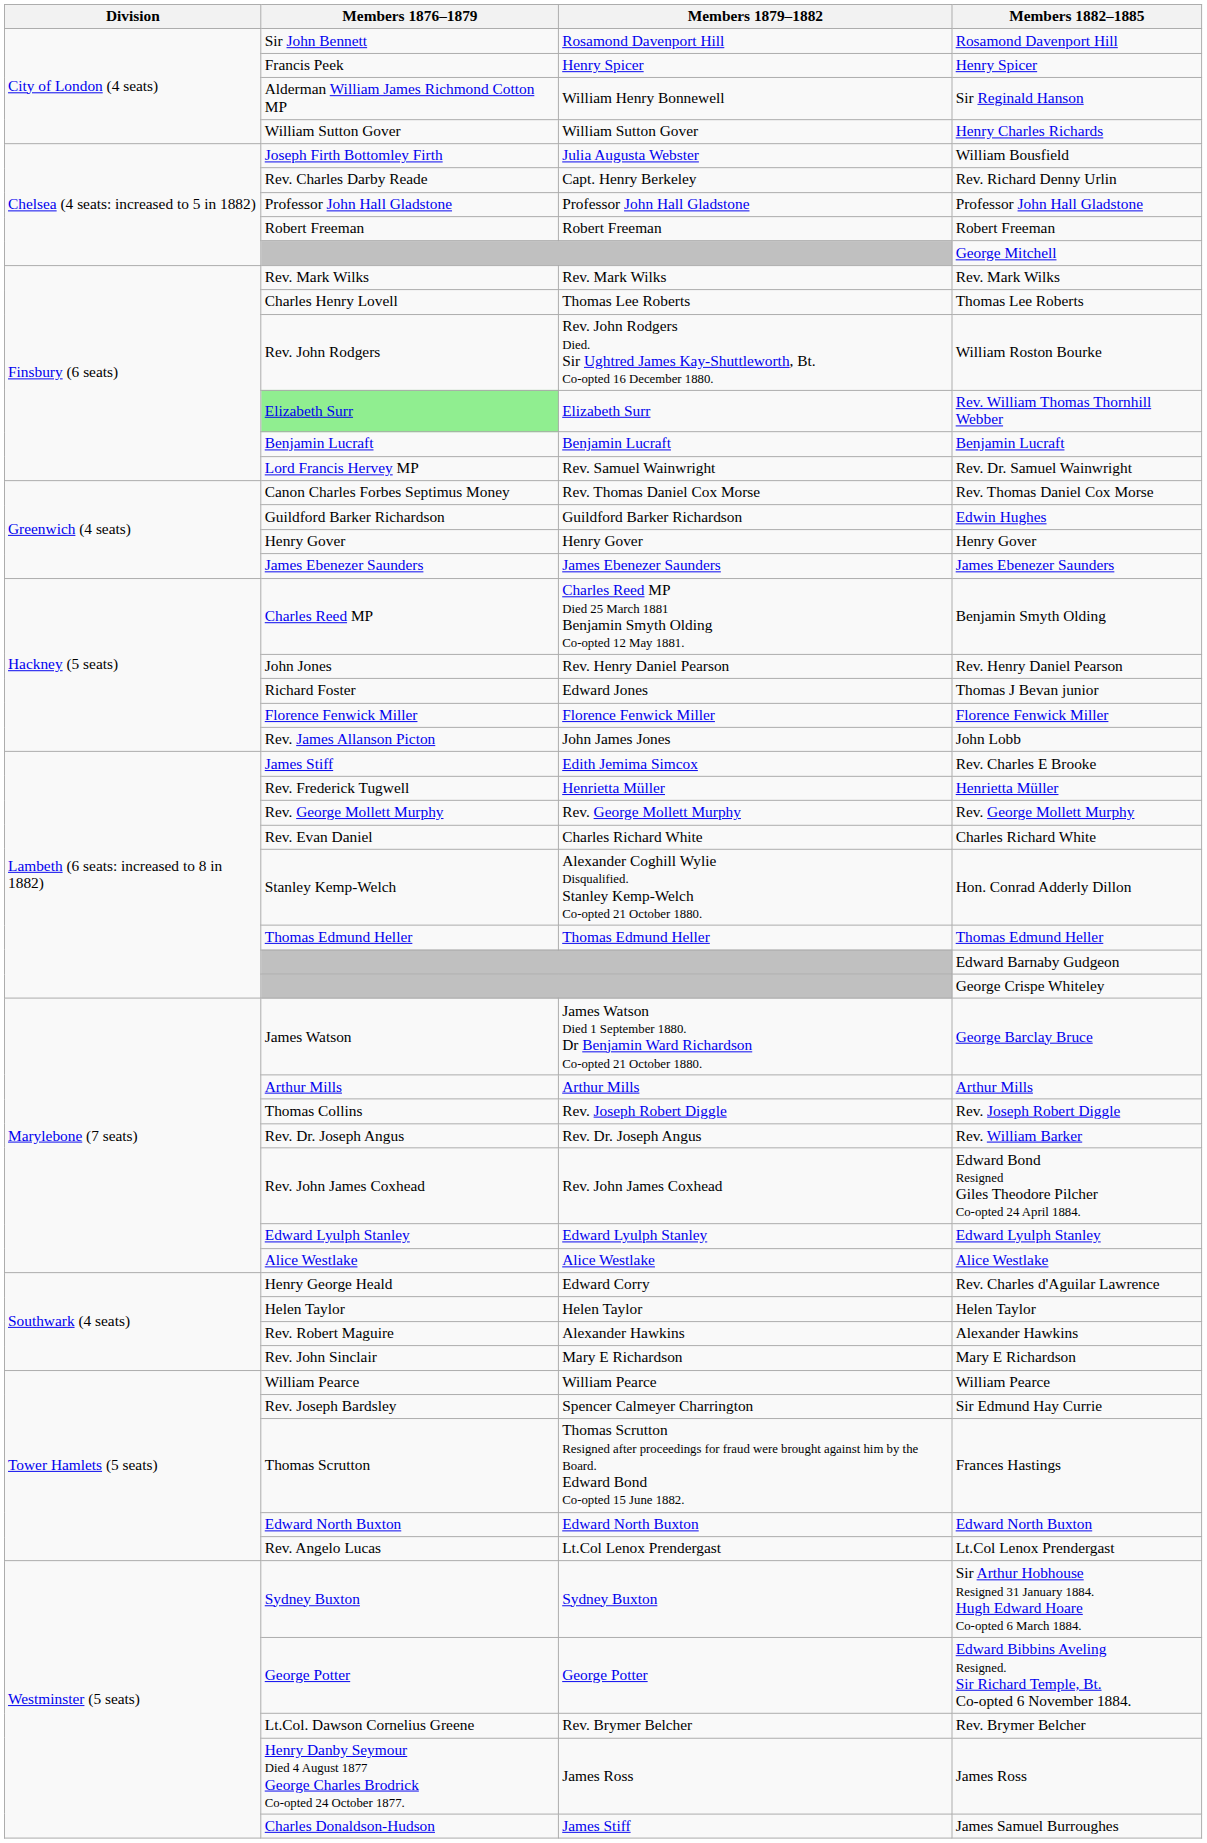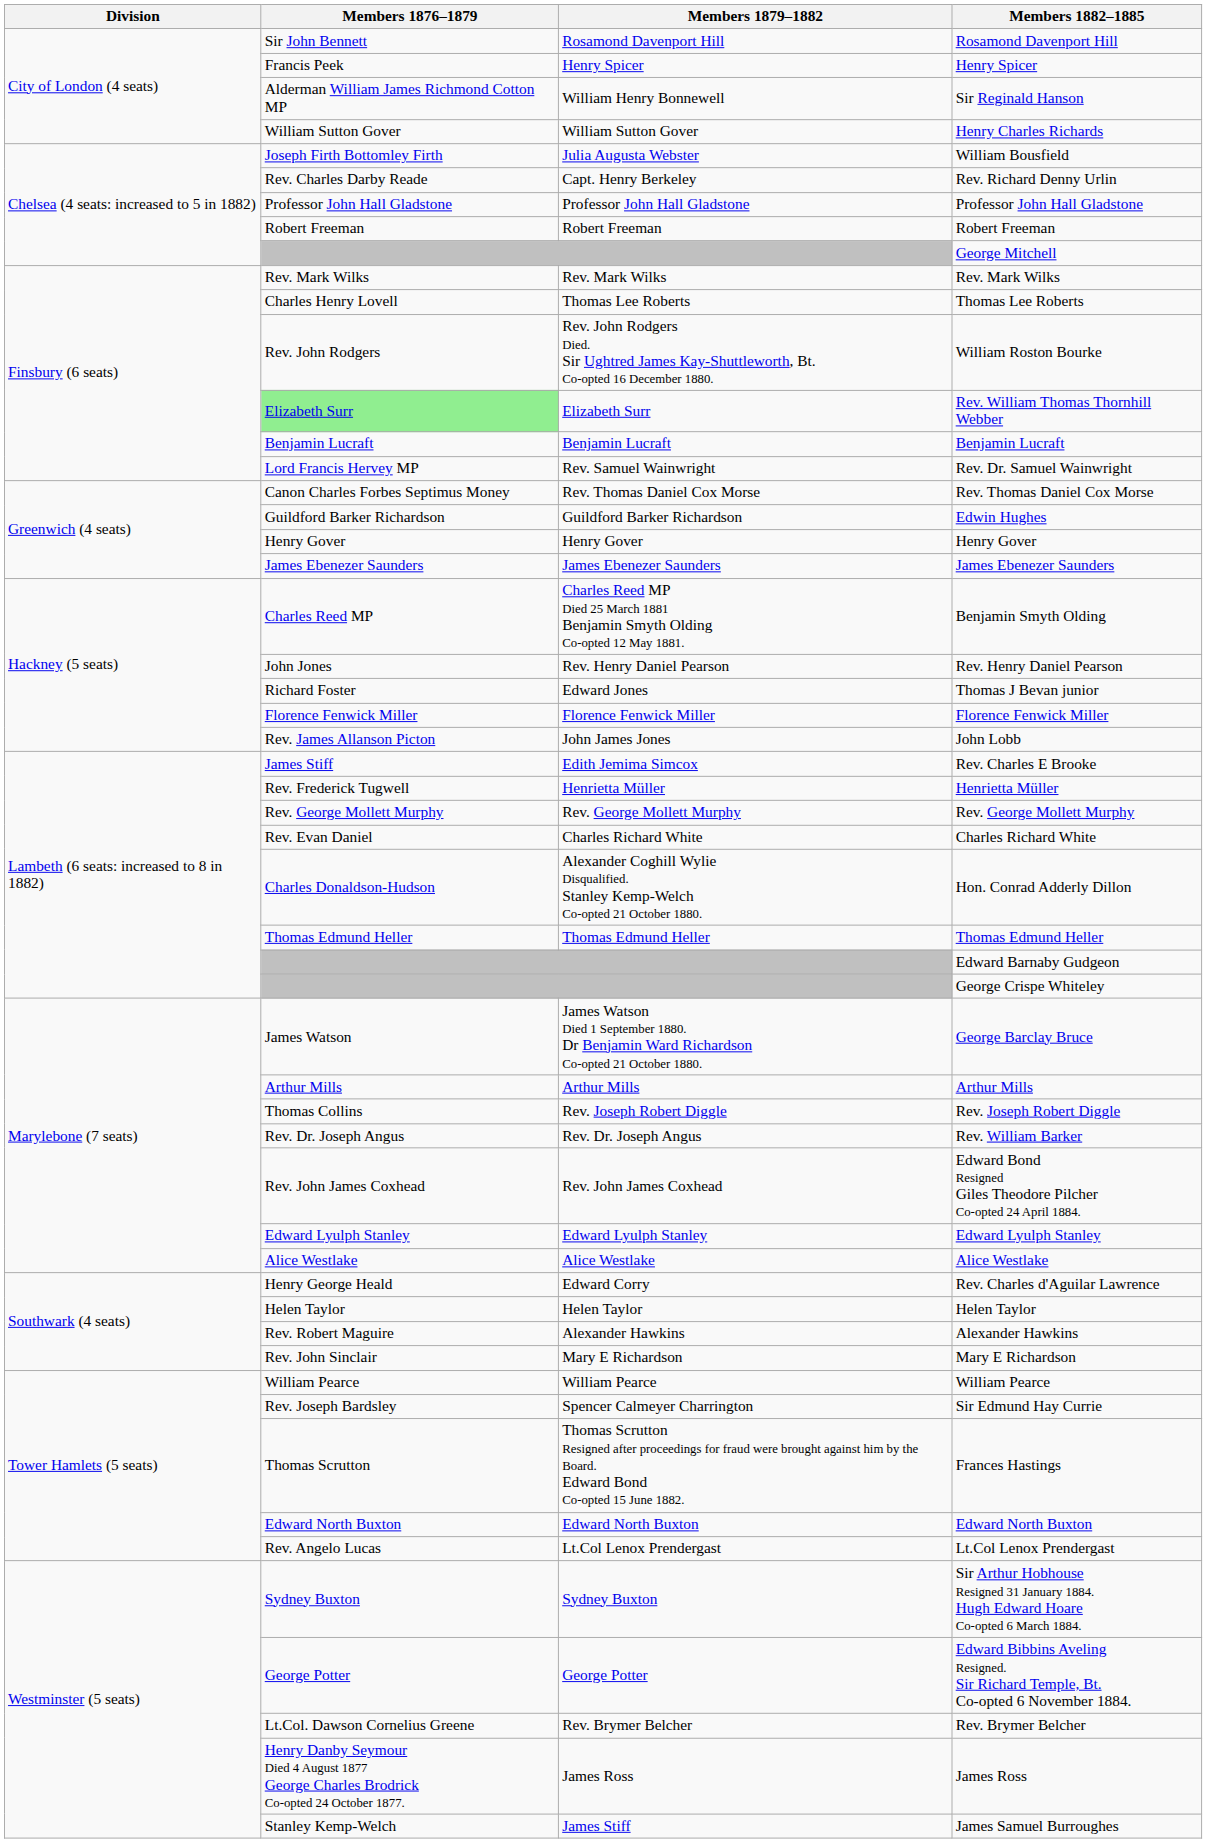(330, 887) Stanley Kemp-Welch -> (350, 887) Charles Donaldson-Hudson
(350, 1826) Charles Donaldson-Hudson -> (330, 1826) Stanley Kemp-Welch
